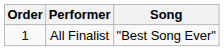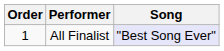(166, 35) no background -> (166, 35) lavender background
